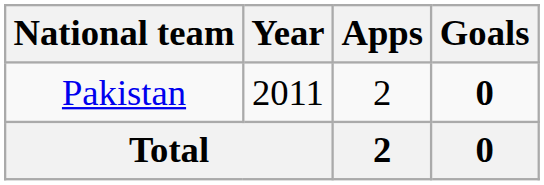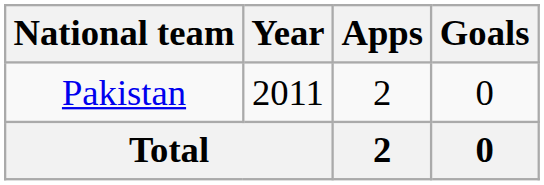(485, 91) bold -> (485, 91) normal
